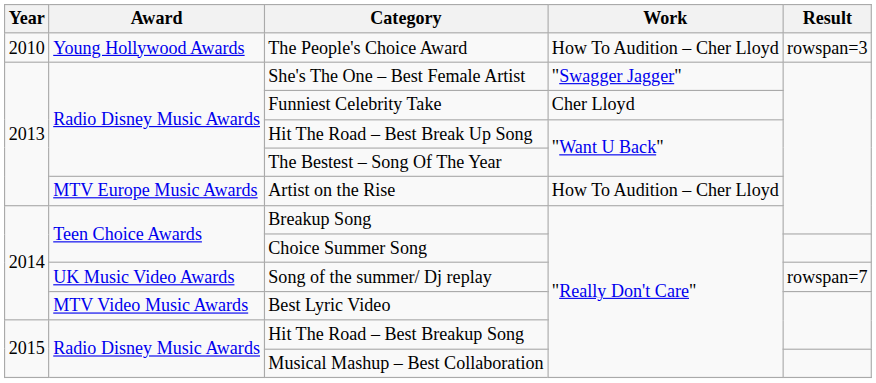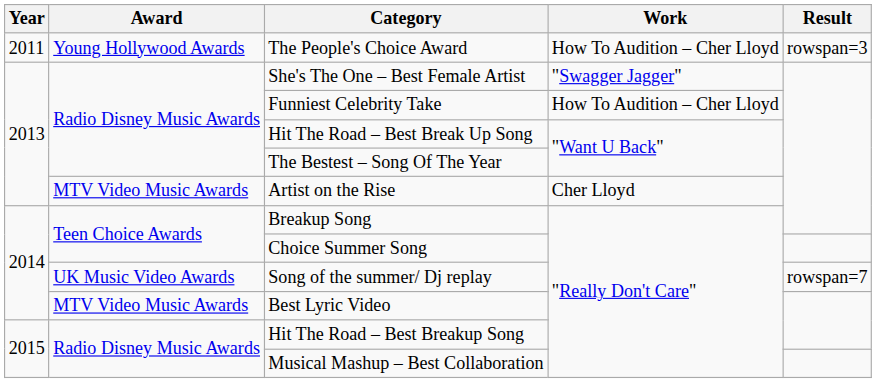(27, 47) 2010 -> (26, 47) 2011
(593, 104) Cher Lloyd -> (665, 104) How To Audition – Cher Lloyd
(155, 190) MTV Europe Music Awards -> (151, 190) MTV Video Music Awards
(665, 190) How To Audition – Cher Lloyd -> (593, 190) Cher Lloyd
